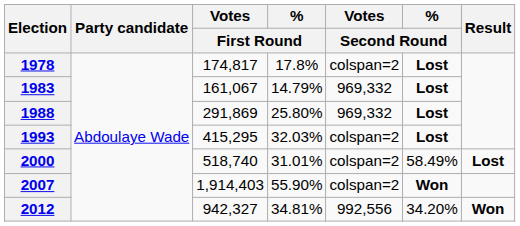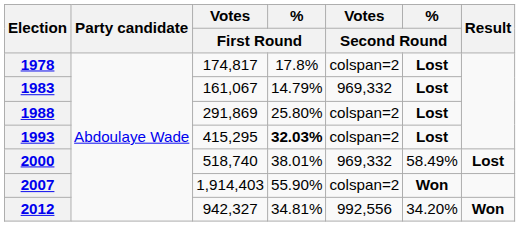(364, 112) 969,332 -> (364, 112) colspan=2
(297, 137) normal -> (297, 137) bold
(297, 161) 31.01% -> (297, 161) 38.01%
(364, 161) colspan=2 -> (364, 161) 969,332
